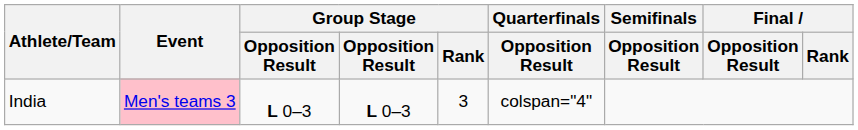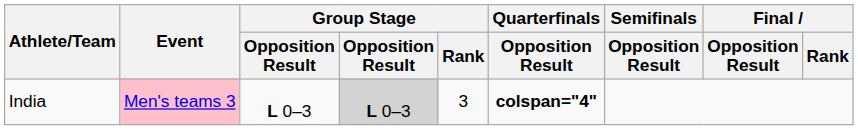(389, 112) no background -> (389, 112) lightgrey background
(546, 102) normal -> (546, 102) bold
